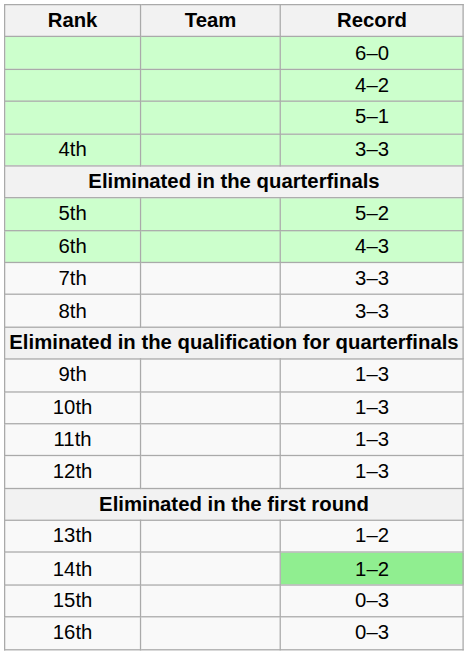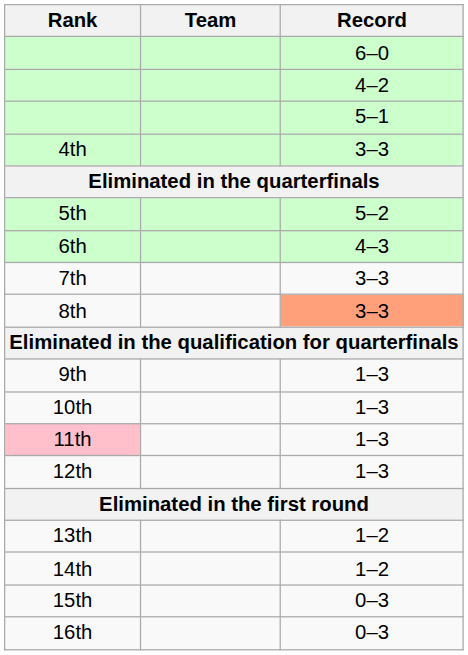(372, 310) no background -> (372, 310) lightsalmon background
(73, 439) no background -> (73, 439) pink background
(372, 568) lightgreen background -> (372, 568) no background
